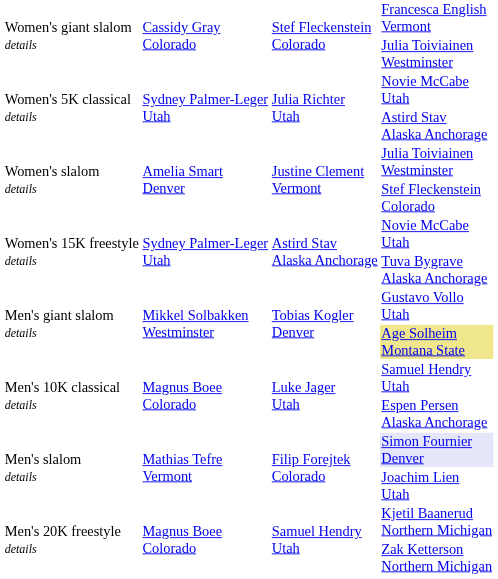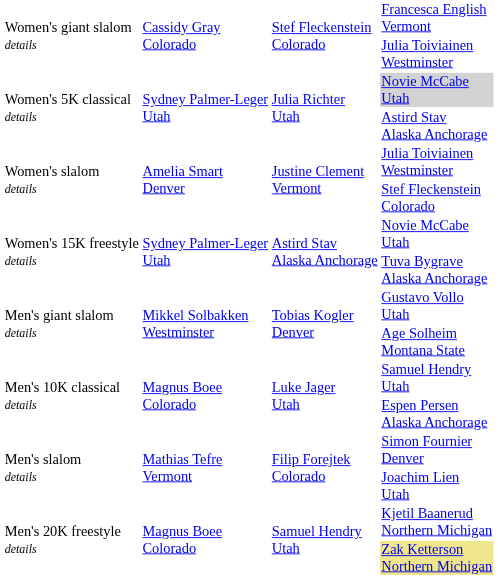(425, 89) no background -> (425, 89) lightgrey background
(423, 341) khaki background -> (423, 341) no background
(427, 449) lavender background -> (427, 449) no background
(437, 557) no background -> (437, 557) khaki background
